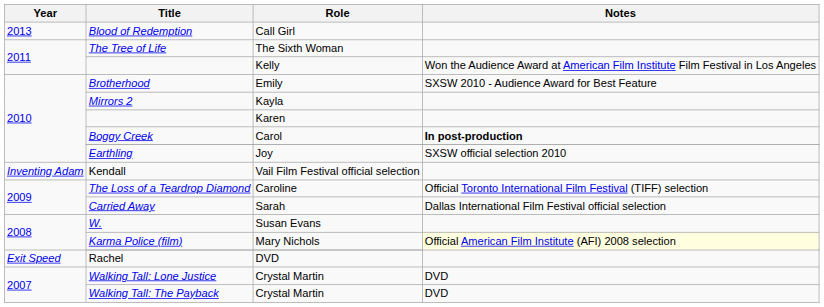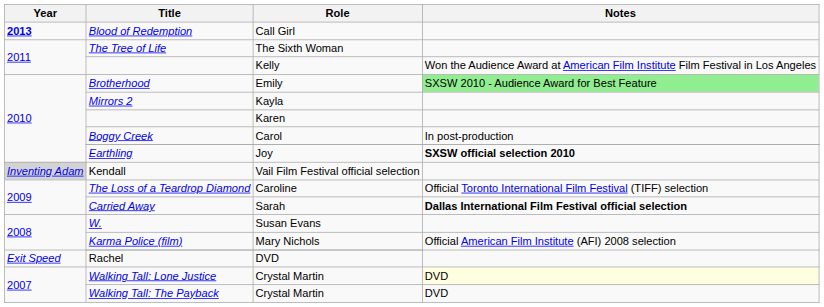(19, 31) normal -> (19, 31) bold
(541, 84) no background -> (541, 84) lightgreen background
(474, 136) bold -> (469, 136) normal
(496, 154) normal -> (500, 154) bold
(45, 171) no background -> (45, 171) lightgrey background
(545, 206) normal -> (556, 206) bold
(550, 241) lightyellow background -> (550, 241) no background
(436, 276) no background -> (436, 276) lightyellow background
